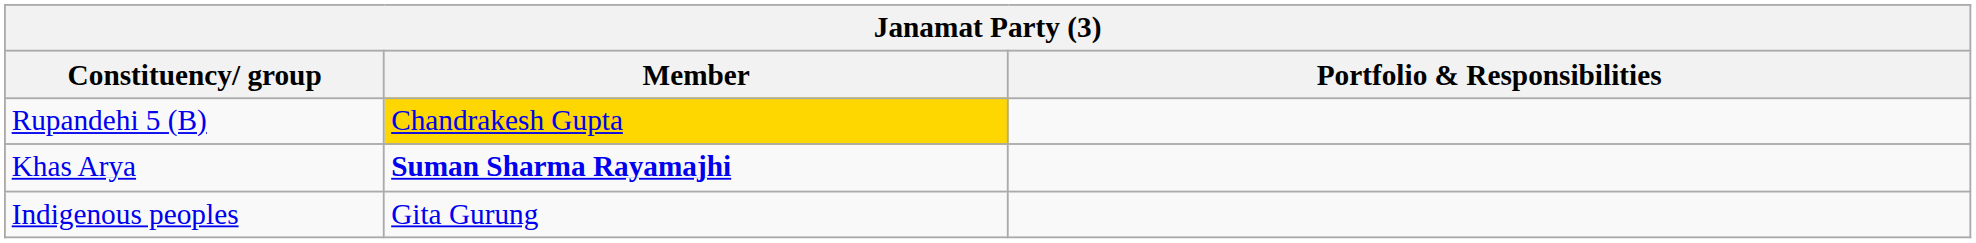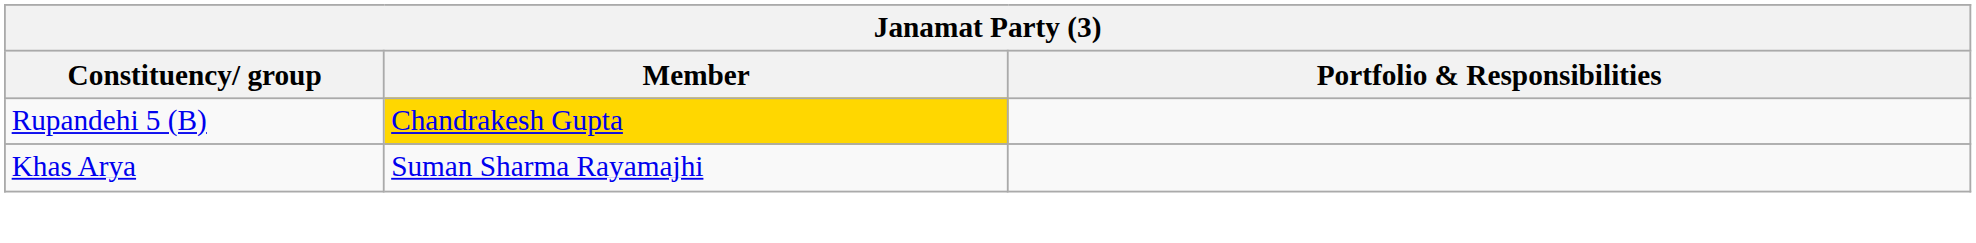(561, 167) bold -> (547, 167) normal
- row: (125, 213)
